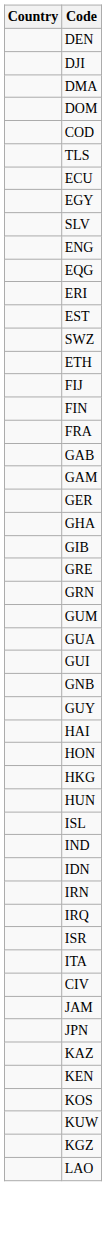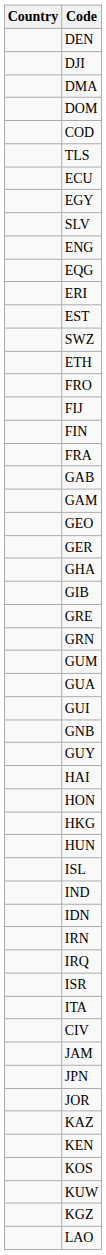+ row: (78, 385)
+ row: (79, 523)
+ row: (77, 1099)
